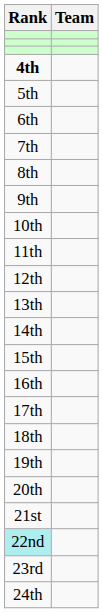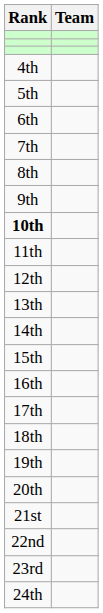(28, 67) bold -> (28, 67) normal
(28, 225) normal -> (28, 225) bold
(28, 542) paleturquoise background -> (28, 542) no background
